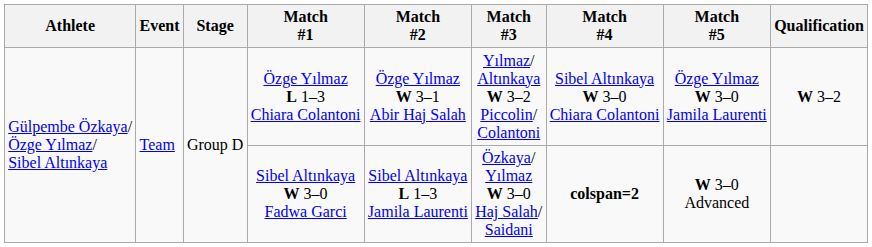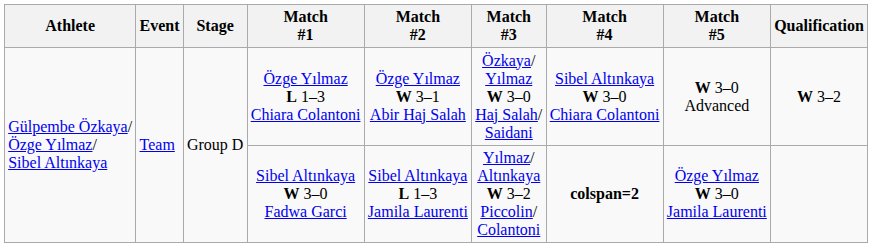(509, 96) Yılmaz/ Altınkaya W 3–2 Piccolin/ Colantoni -> (509, 96) Özkaya/ Yılmaz W 3–0 Haj Salah/ Saidani
(717, 96) Özge Yılmaz W 3–0 Jamila Laurenti -> (717, 96) W 3–0 Advanced
(509, 193) Özkaya/ Yılmaz W 3–0 Haj Salah/ Saidani -> (509, 193) Yılmaz/ Altınkaya W 3–2 Piccolin/ Colantoni
(717, 193) W 3–0 Advanced -> (717, 193) Özge Yılmaz W 3–0 Jamila Laurenti
